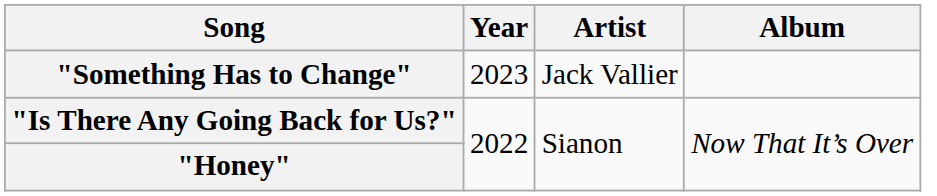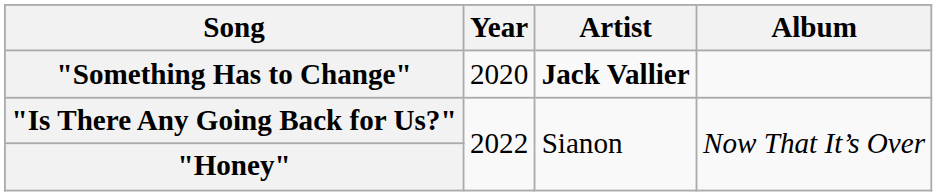(499, 73) 2023 -> (499, 73) 2020
(610, 73) normal -> (616, 73) bold
